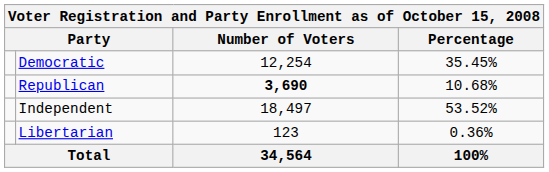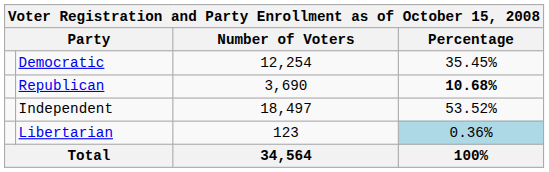(286, 86) bold -> (286, 86) normal
(471, 86) normal -> (471, 86) bold
(471, 133) no background -> (471, 133) lightblue background
